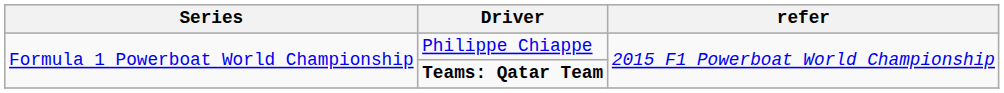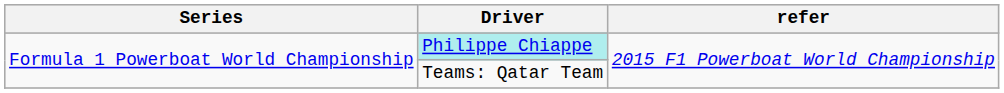(507, 46) no background -> (507, 46) paleturquoise background
(513, 74) bold -> (513, 74) normal
